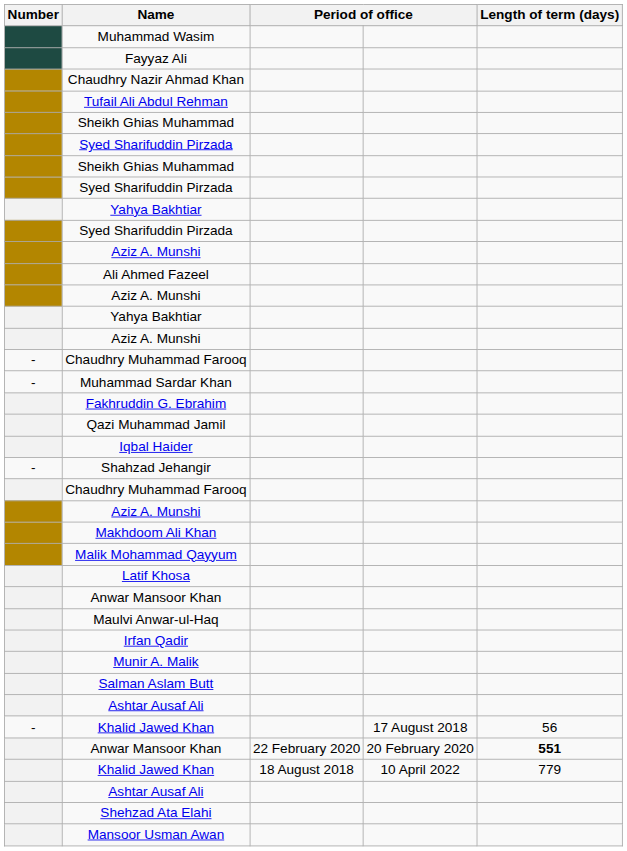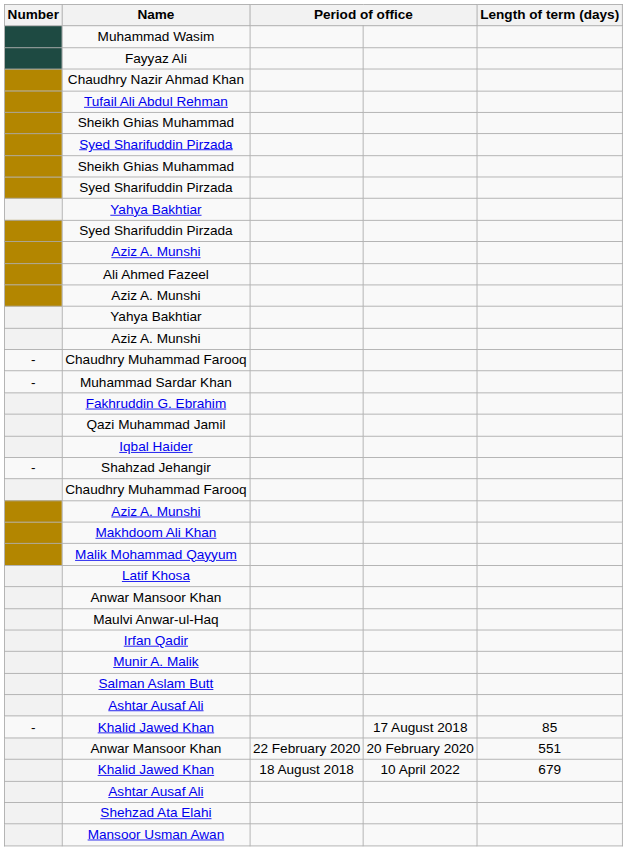(550, 727) 56 -> (550, 727) 85
(550, 748) bold -> (550, 748) normal
(550, 770) 779 -> (550, 770) 679
